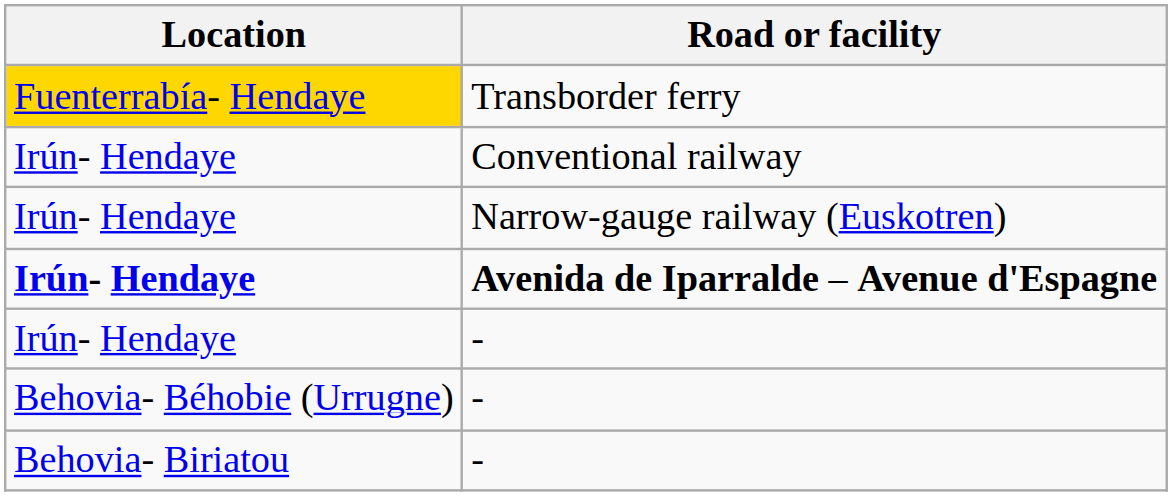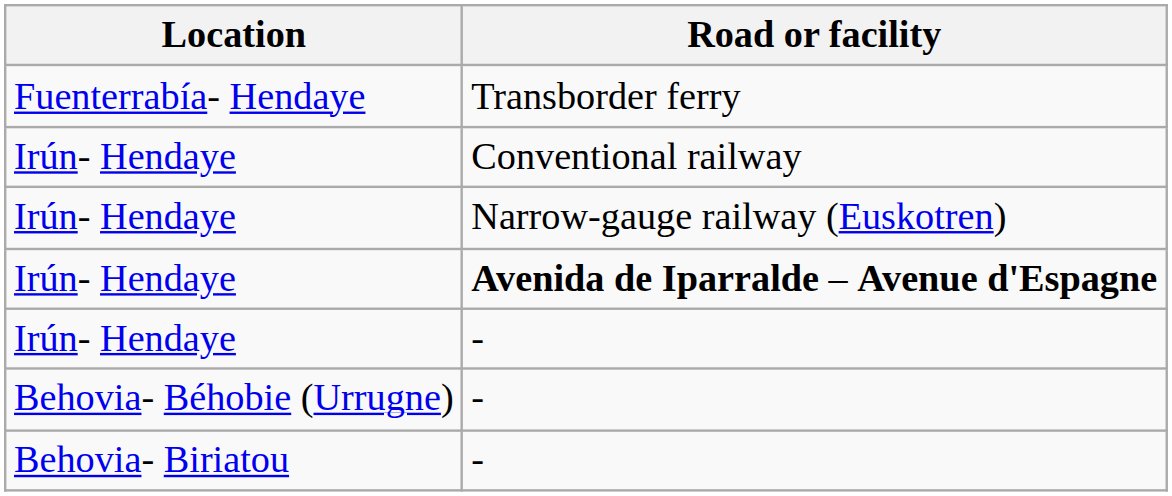(190, 95) gold background -> (190, 95) no background
(135, 277) bold -> (125, 277) normal
